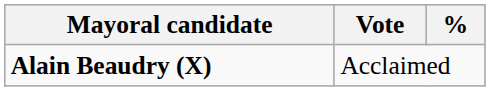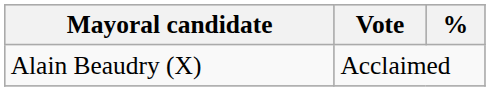(111, 65) bold -> (106, 65) normal
